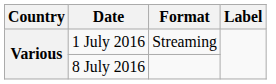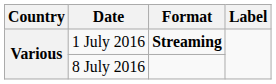(185, 41) normal -> (187, 41) bold
